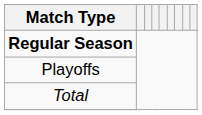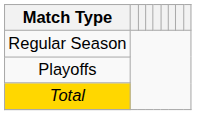(71, 43) bold -> (67, 43) normal
(71, 95) no background -> (67, 95) gold background
